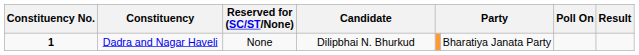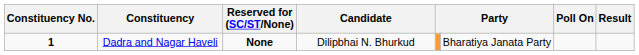(260, 42) normal -> (260, 42) bold
